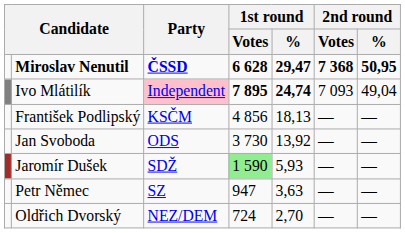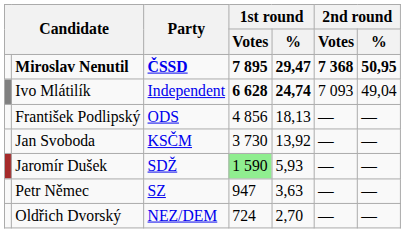(250, 66) 6 628 -> (250, 66) 7 895
(186, 91) pink background -> (186, 91) no background
(250, 91) 7 895 -> (250, 91) 6 628
(170, 116) KSČM -> (163, 116) ODS
(163, 141) ODS -> (170, 141) KSČM
